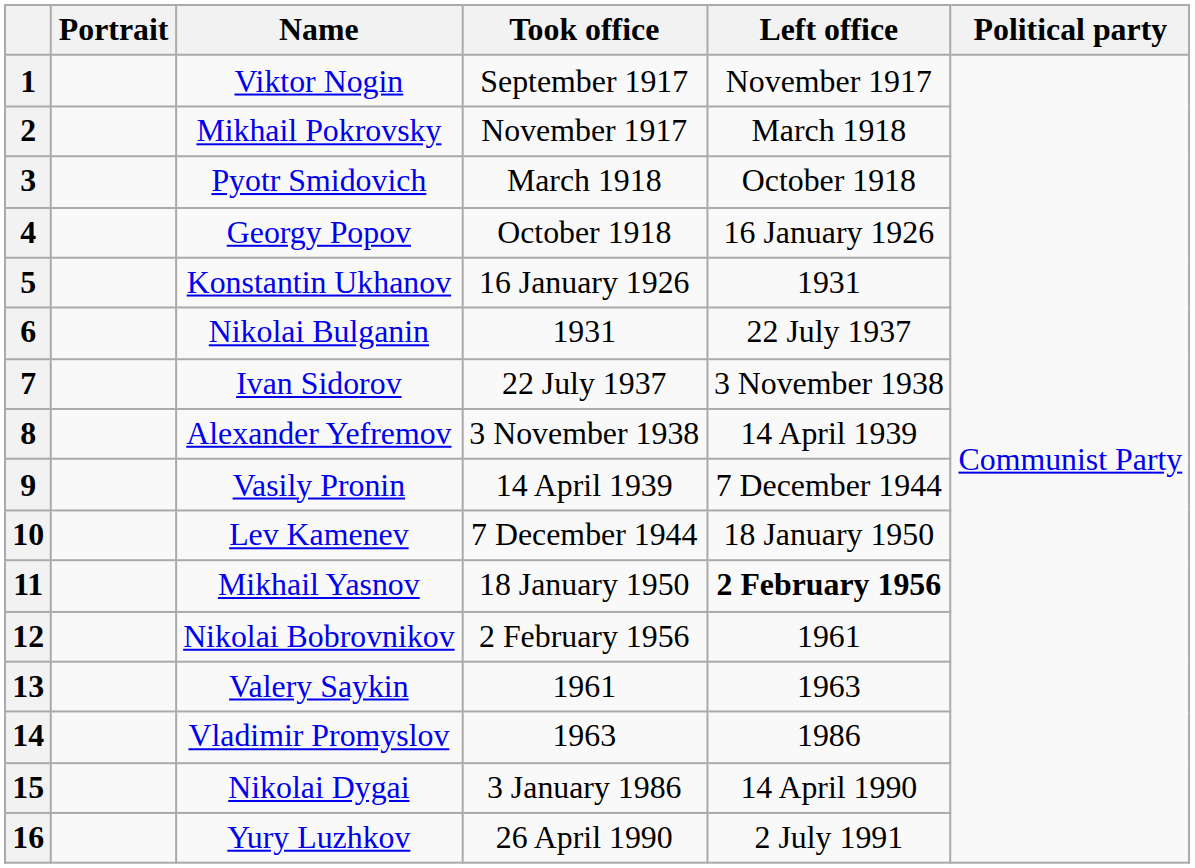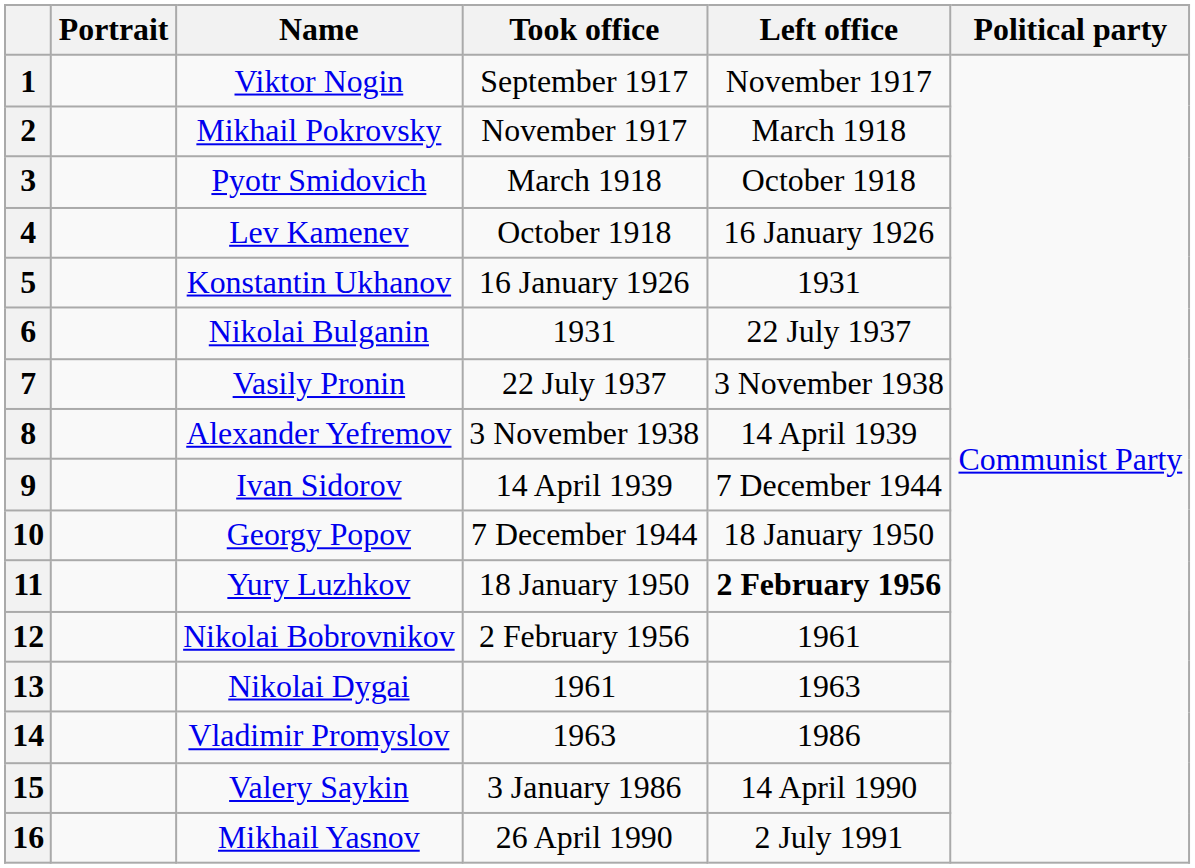(319, 231) Georgy Popov -> (319, 231) Lev Kamenev
(319, 383) Ivan Sidorov -> (319, 383) Vasily Pronin
(319, 484) Vasily Pronin -> (319, 484) Ivan Sidorov
(319, 534) Lev Kamenev -> (319, 534) Georgy Popov
(319, 585) Mikhail Yasnov -> (319, 585) Yury Luzhkov
(319, 686) Valery Saykin -> (319, 686) Nikolai Dygai
(319, 787) Nikolai Dygai -> (319, 787) Valery Saykin
(319, 837) Yury Luzhkov -> (319, 837) Mikhail Yasnov
